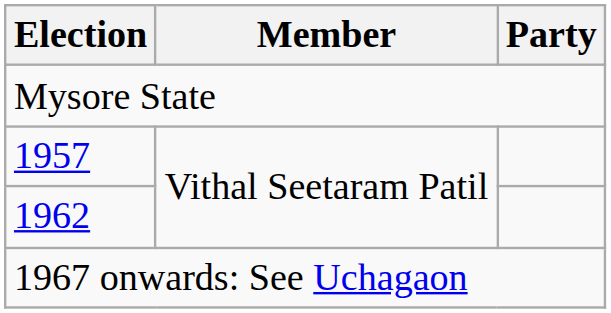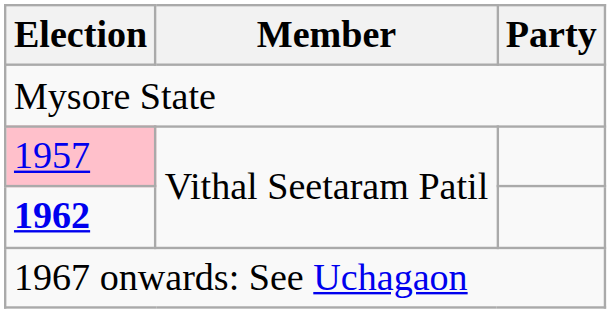(52, 155) no background -> (52, 155) pink background
(52, 215) normal -> (52, 215) bold
